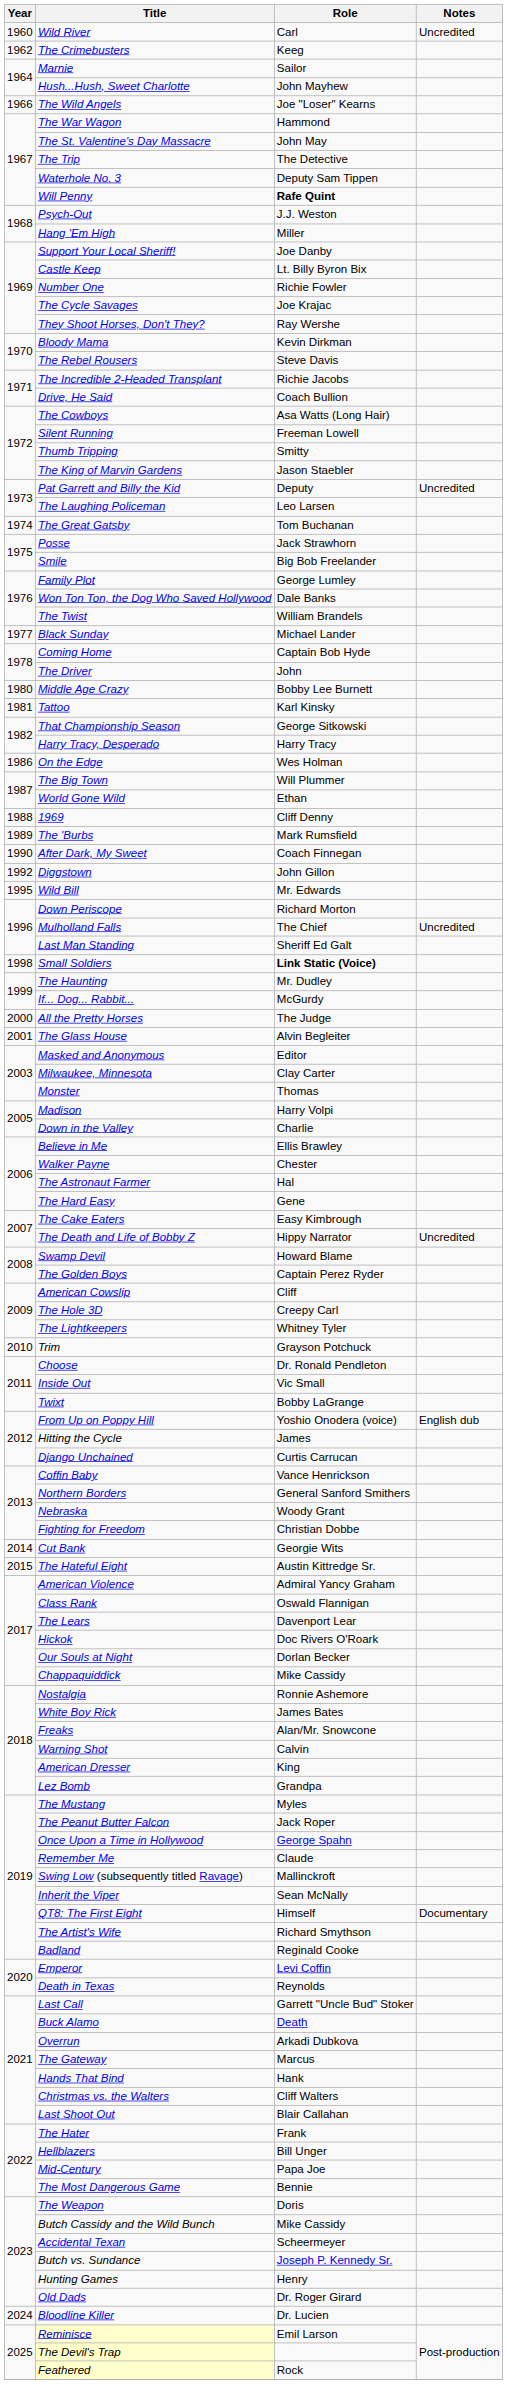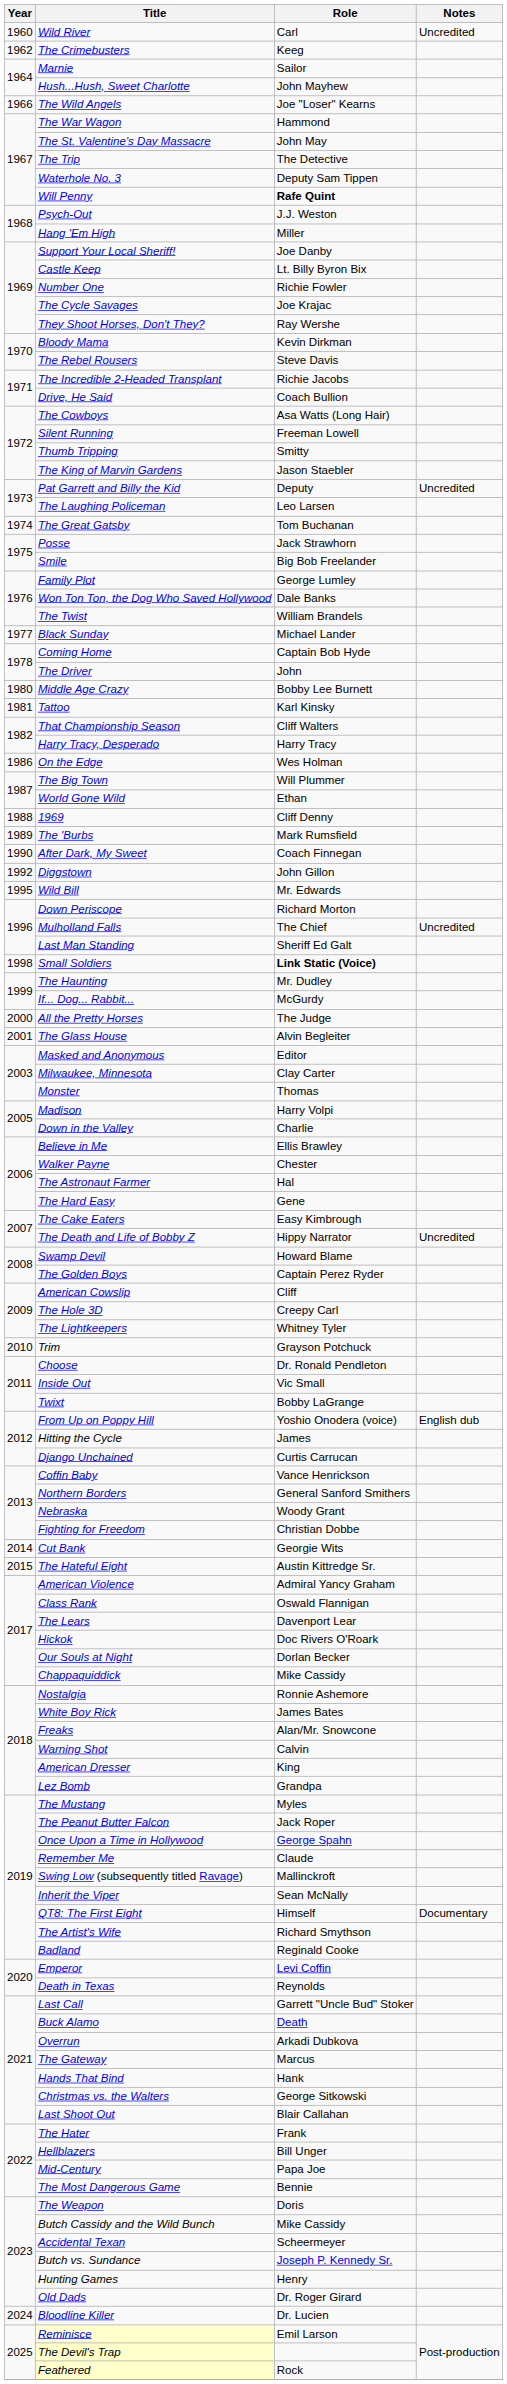(322, 726) George Sitkowski -> (308, 726) Cliff Walters
(308, 2096) Cliff Walters -> (322, 2096) George Sitkowski
